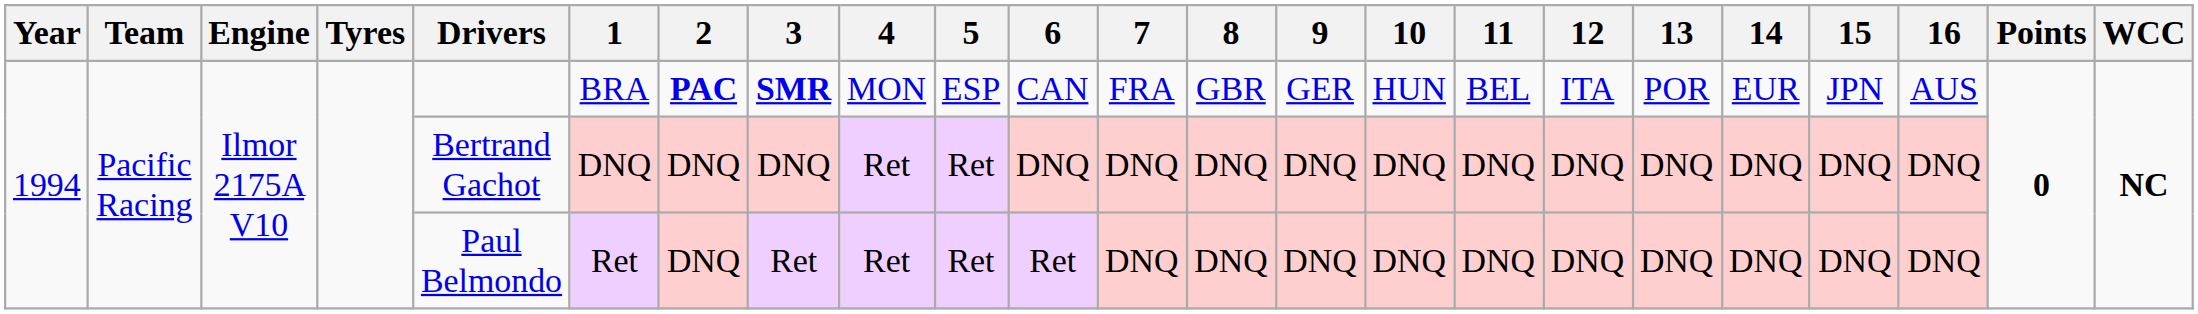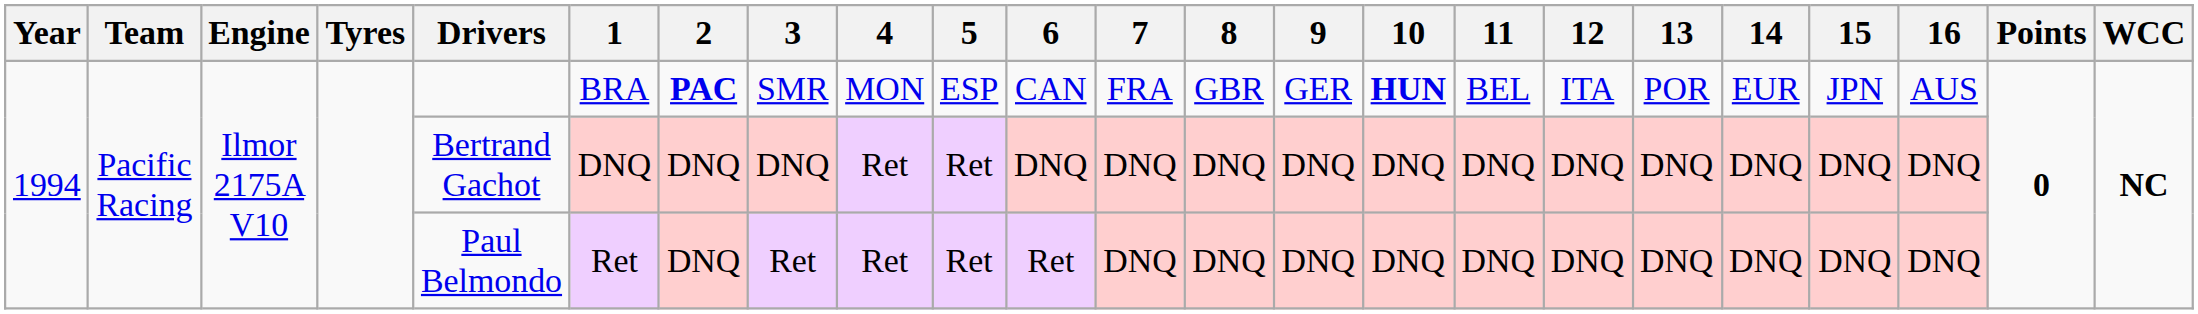(794, 88) bold -> (793, 88) normal
(1409, 88) normal -> (1408, 88) bold
